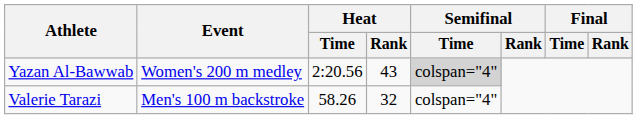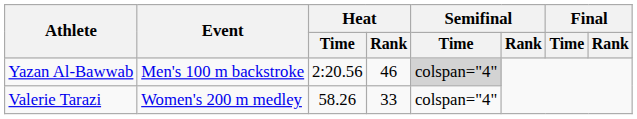(222, 72) Women's 200 m medley -> (223, 72) Men's 100 m backstroke
(389, 72) 43 -> (389, 72) 46
(223, 99) Men's 100 m backstroke -> (222, 99) Women's 200 m medley
(389, 99) 32 -> (389, 99) 33
